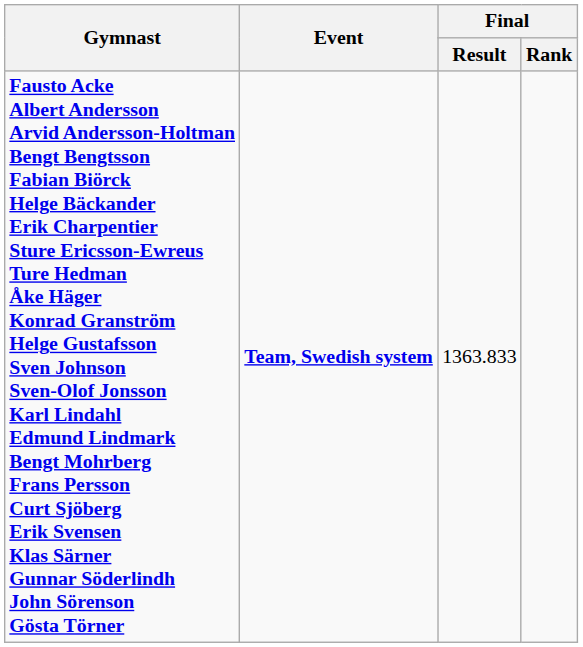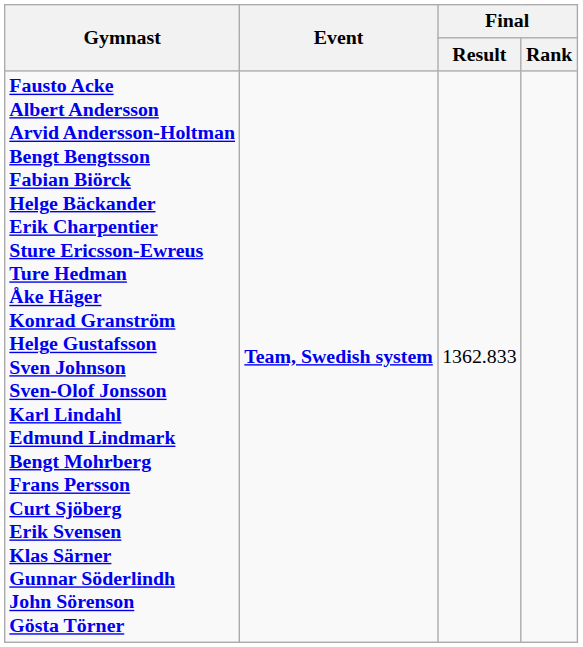(479, 356) 1363.833 -> (479, 356) 1362.833
